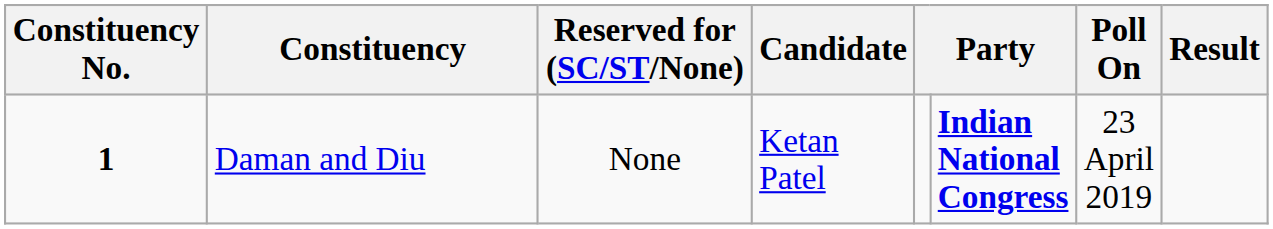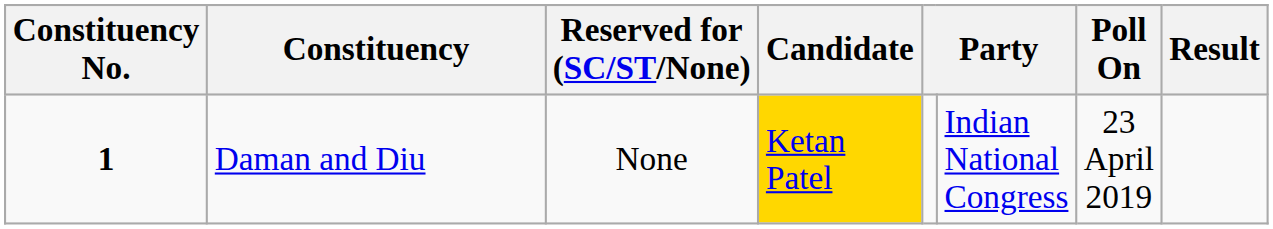(799, 158) no background -> (806, 158) gold background
(1003, 158) bold -> (1006, 158) normal
